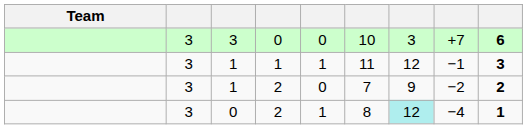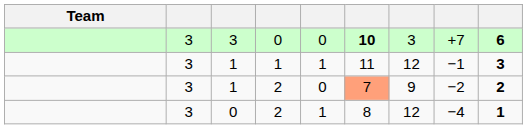(367, 40) normal -> (367, 40) bold
(367, 87) no background -> (367, 87) lightsalmon background
(411, 111) paleturquoise background -> (411, 111) no background
